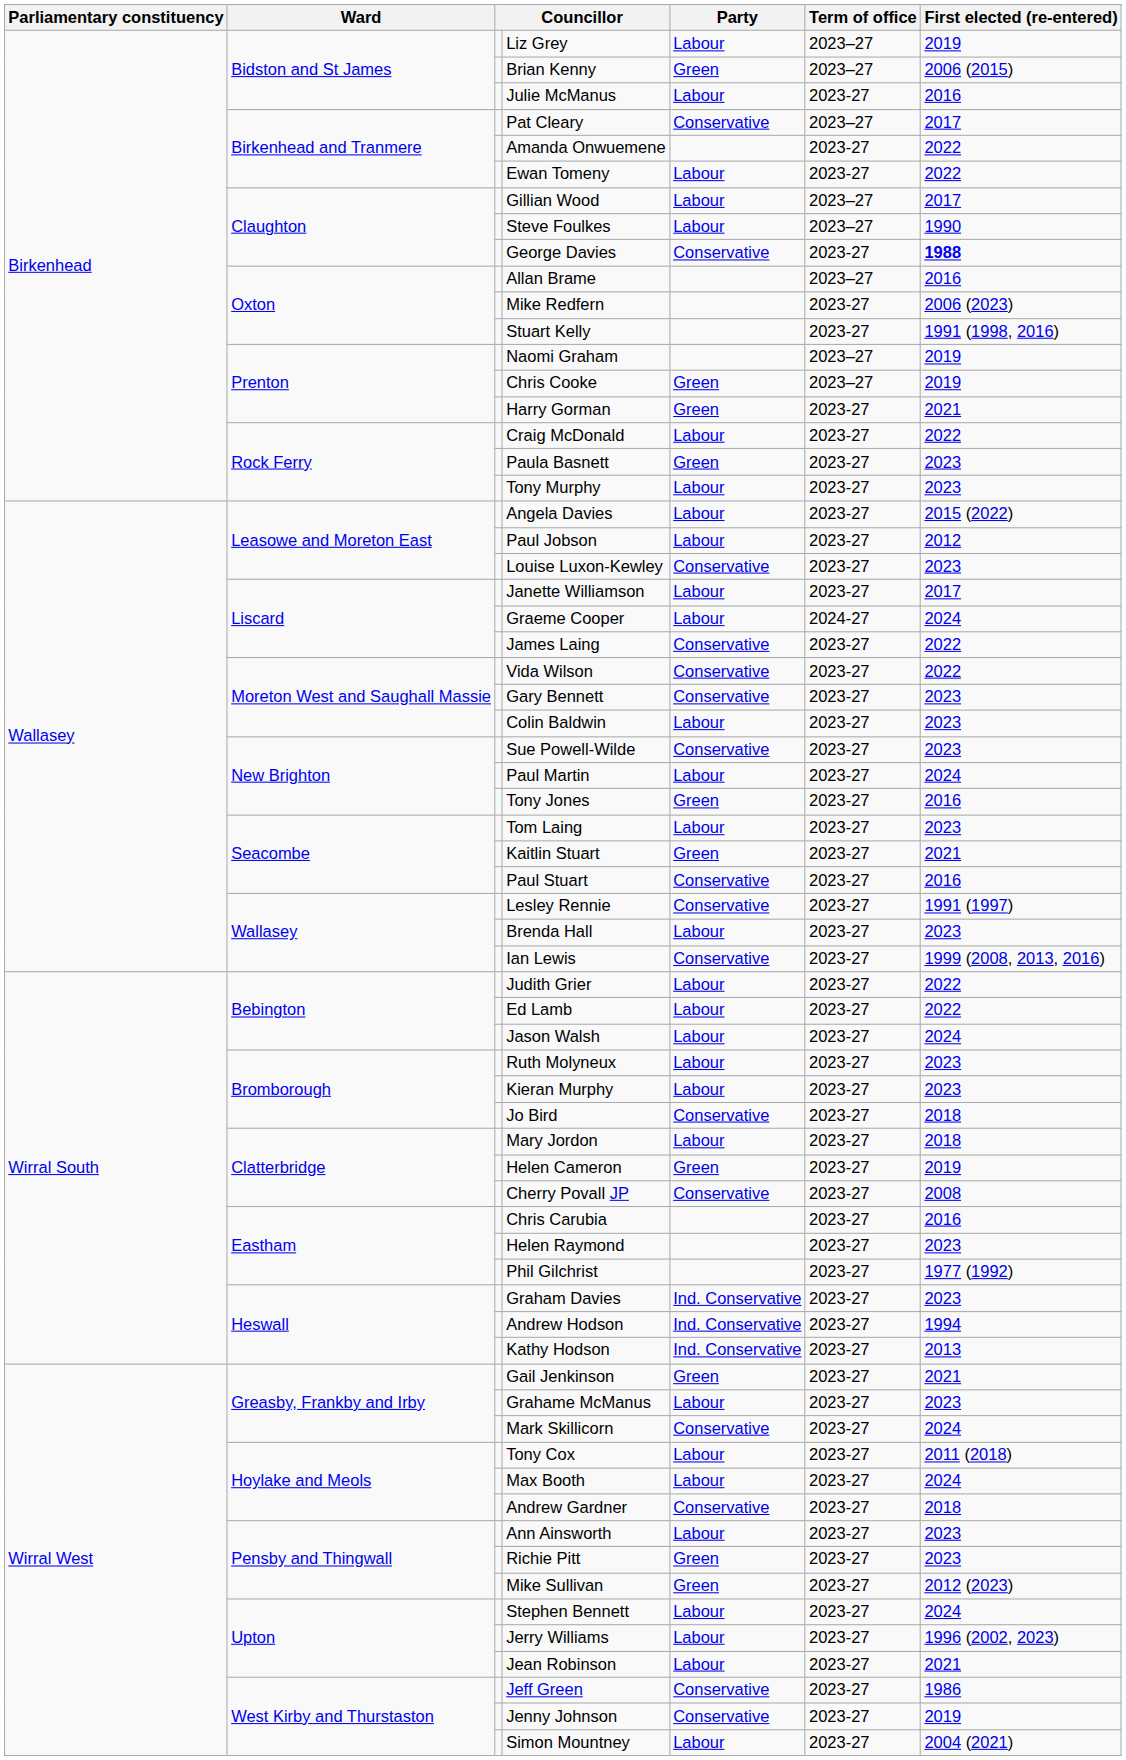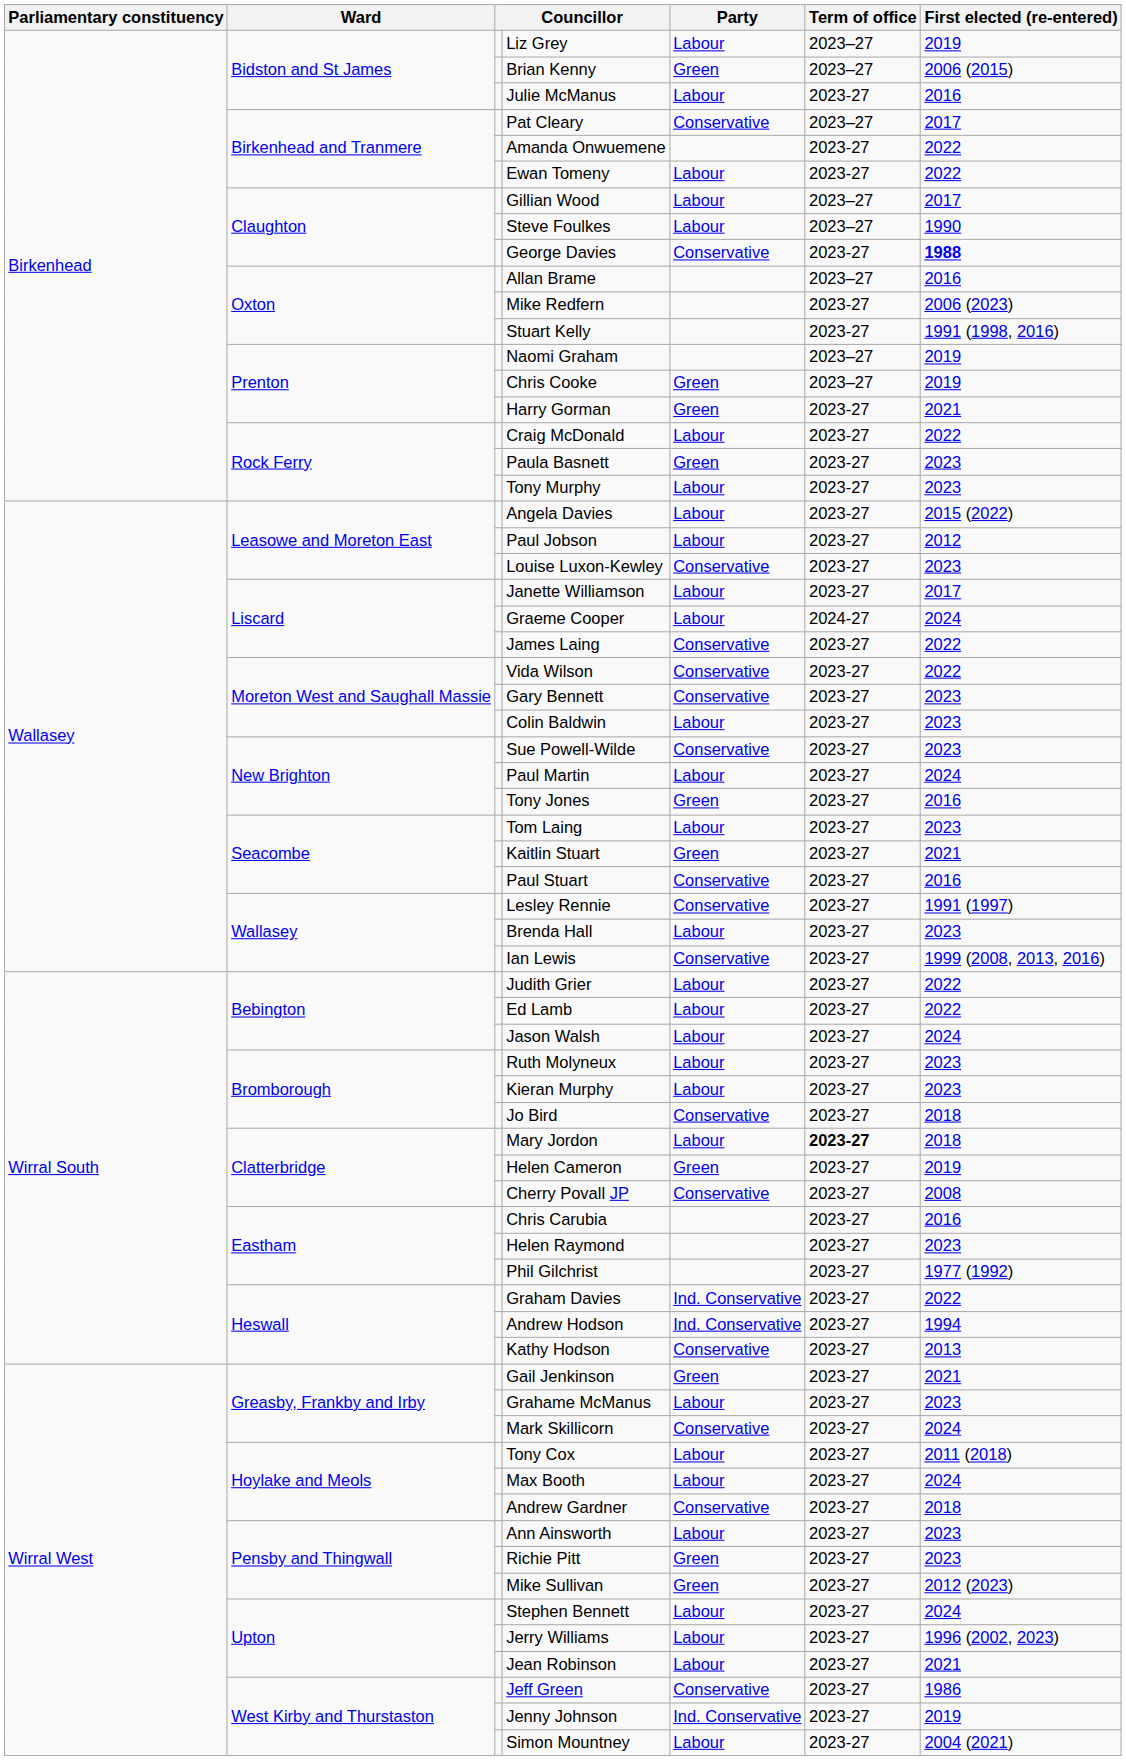(839, 1141) normal -> (839, 1141) bold
(943, 1298) 2023 -> (943, 1298) 2022
(737, 1350) Ind. Conservative -> (721, 1350) Conservative
(721, 1716) Conservative -> (737, 1716) Ind. Conservative
